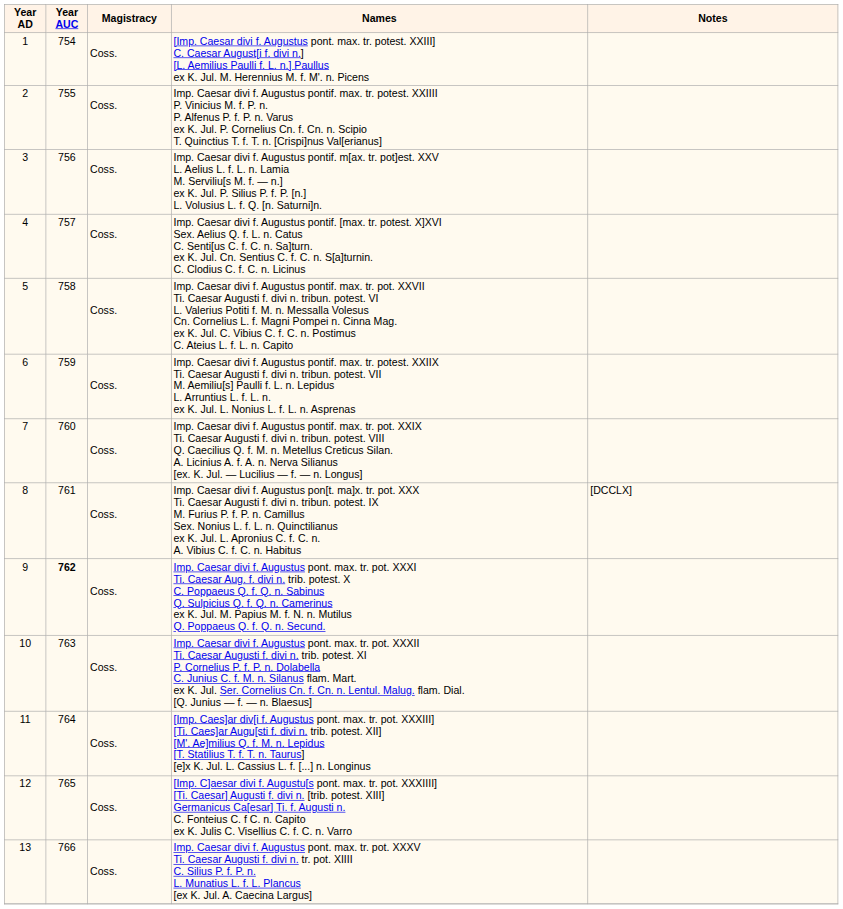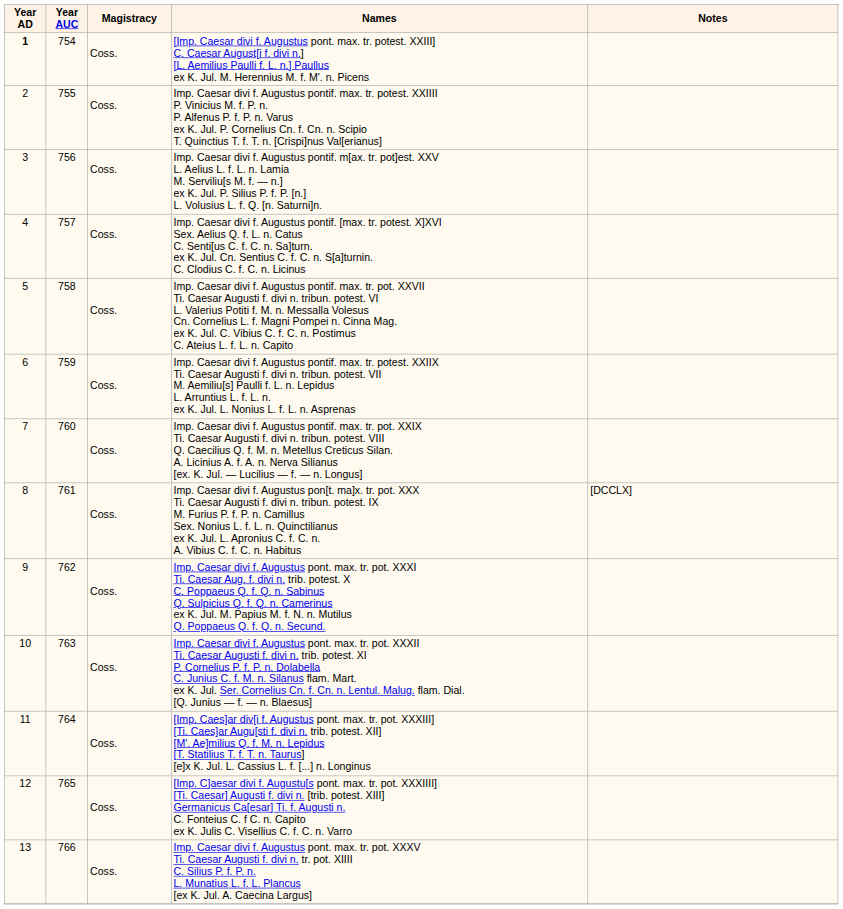(25, 41) normal -> (25, 41) bold
(67, 567) bold -> (67, 567) normal
